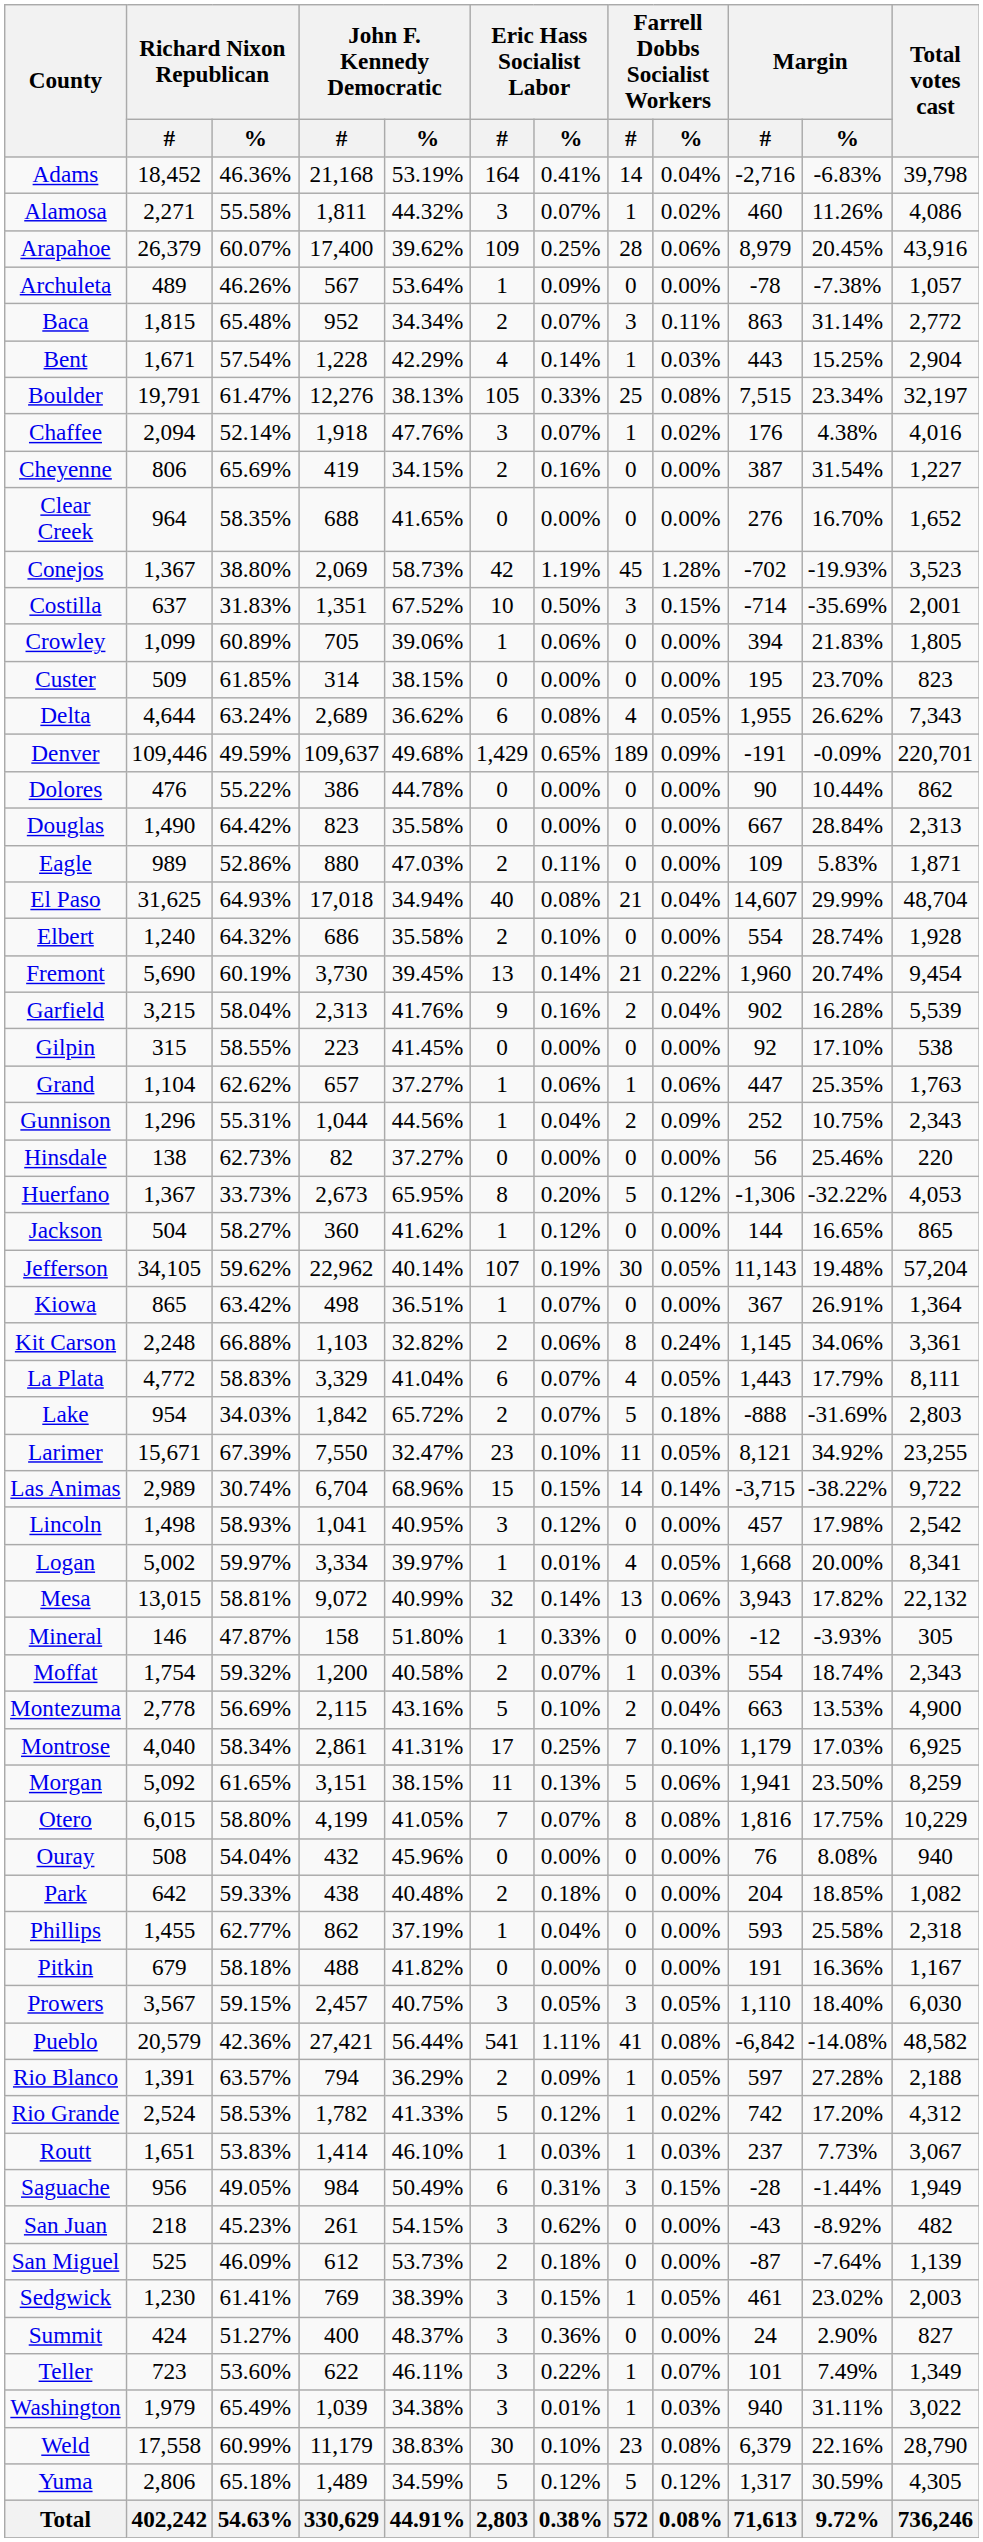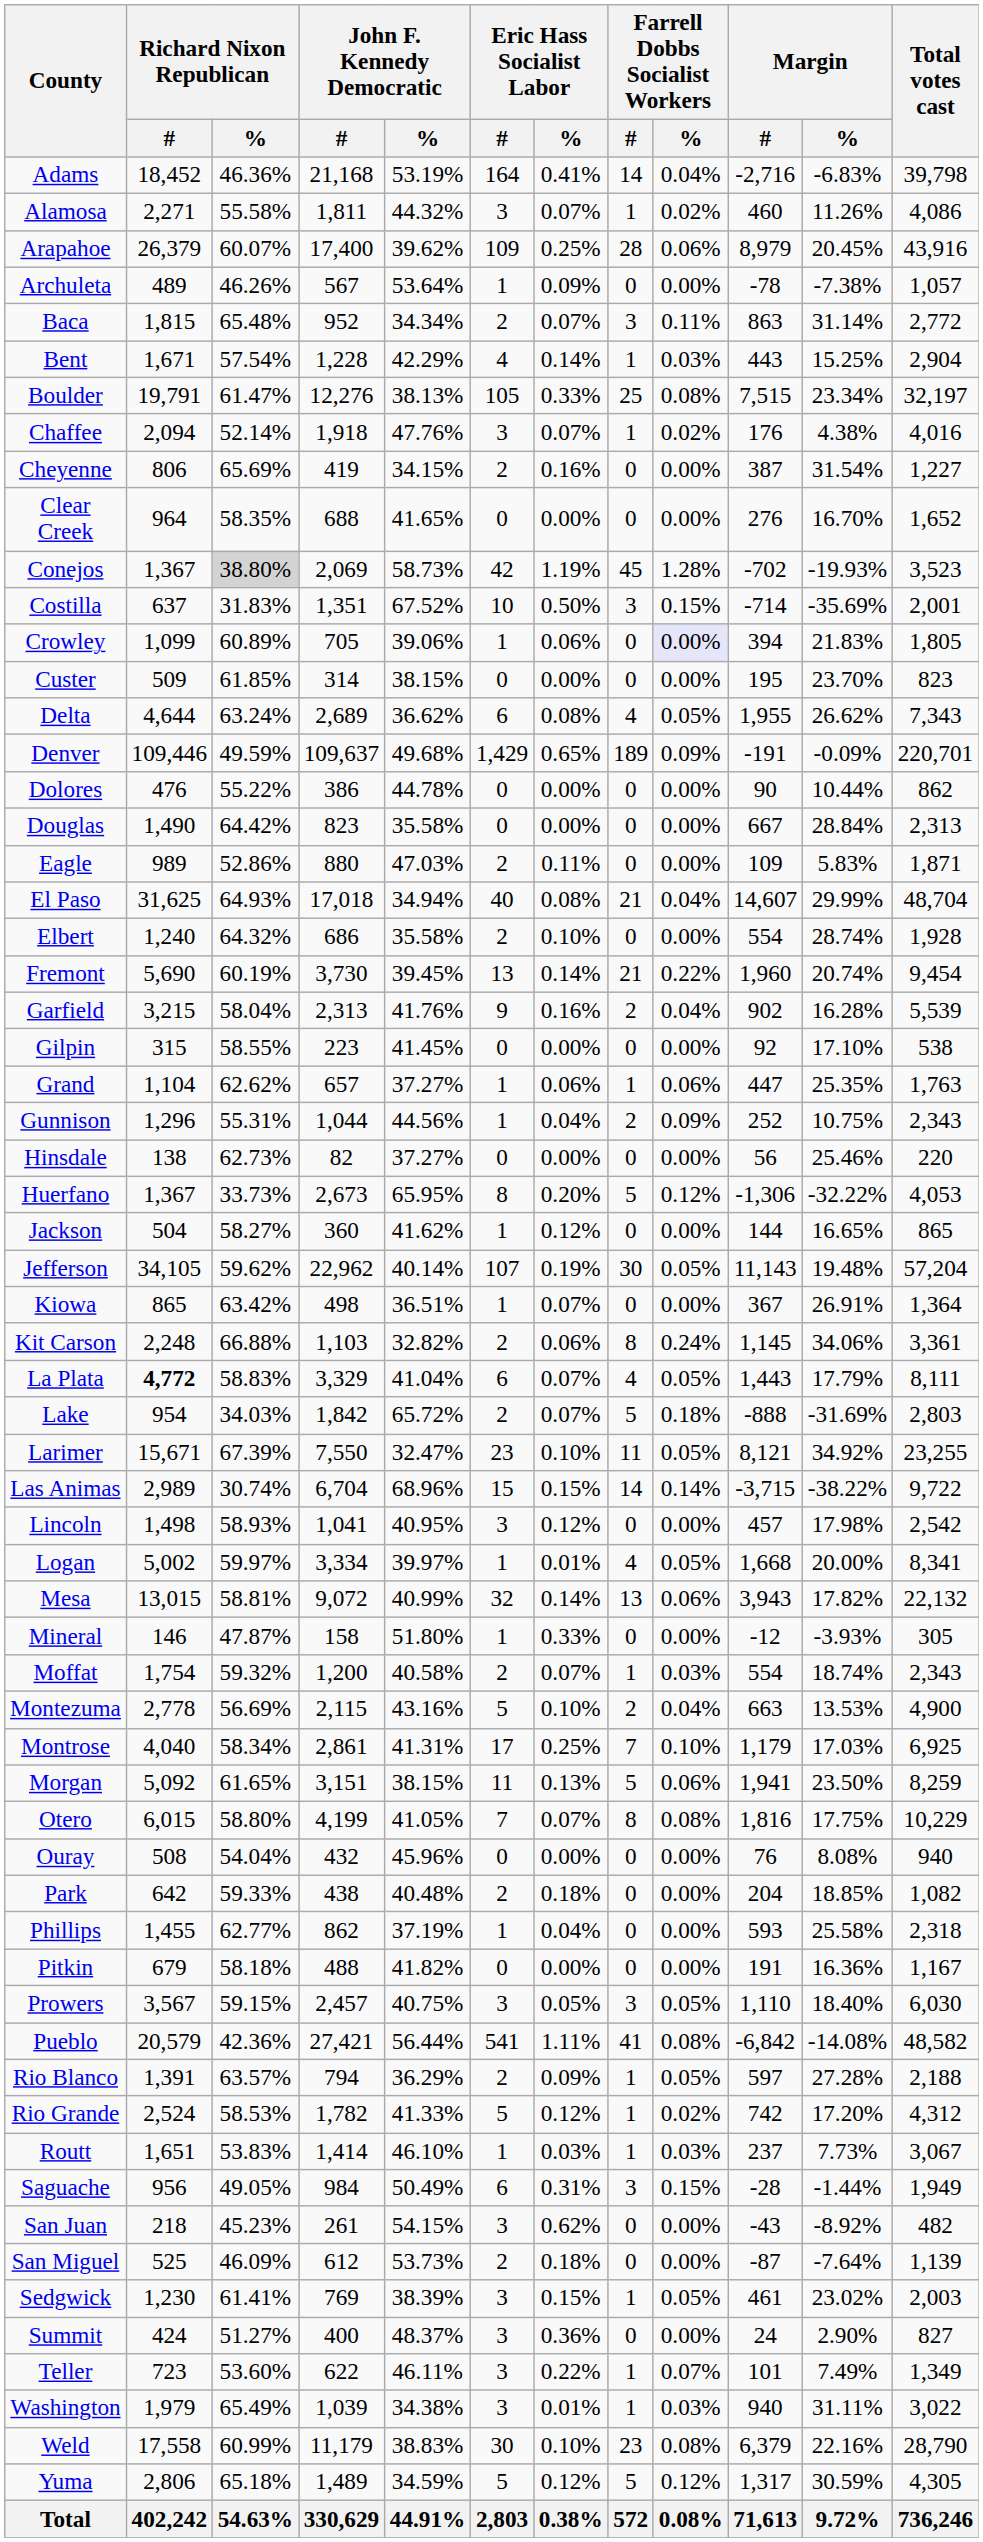(255, 568) no background -> (255, 568) lightgrey background
(691, 642) no background -> (691, 642) lavender background
(169, 1378) normal -> (169, 1378) bold
